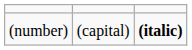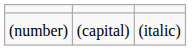(160, 29) bold -> (160, 30) normal
